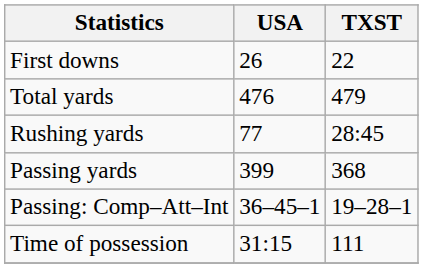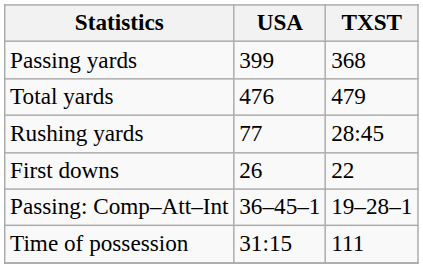rows swapped: (65, 59) <-> (74, 170)
